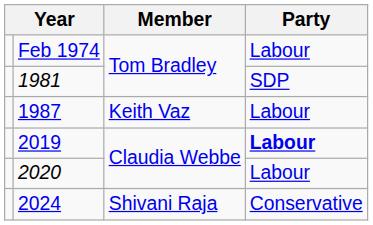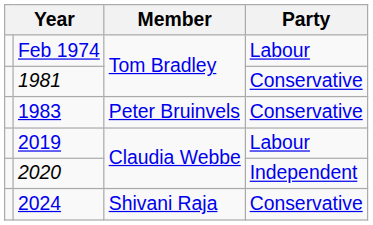(270, 81) SDP -> (306, 81) Conservative
+ row: (40, 111)
- row: (40, 111)
(282, 142) bold -> (280, 142) normal
(280, 173) Labour -> (304, 173) Independent
